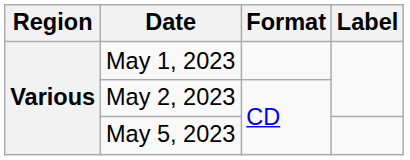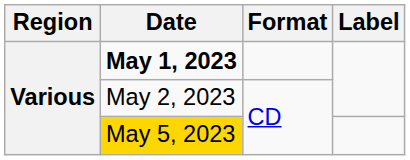(171, 60) normal -> (171, 60) bold
(171, 135) no background -> (171, 135) gold background
